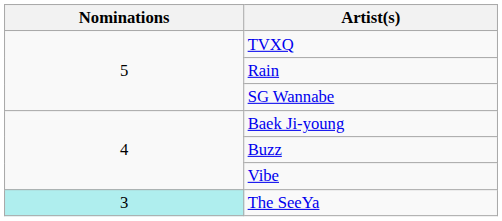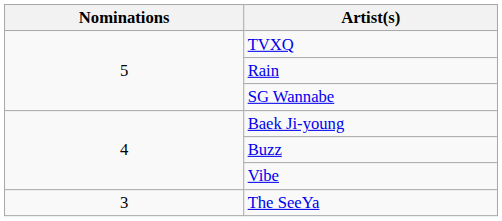(124, 202) paleturquoise background -> (124, 202) no background
